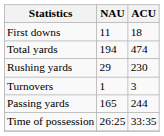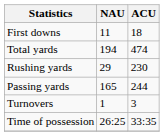rows swapped: (38, 103) <-> (30, 85)
